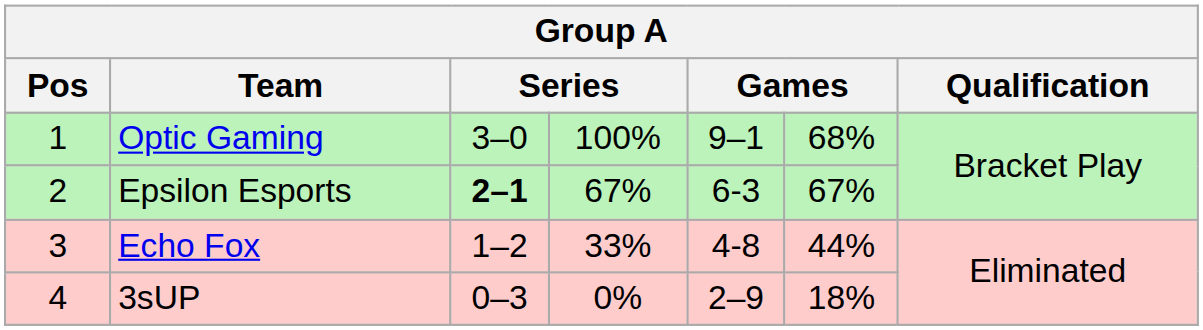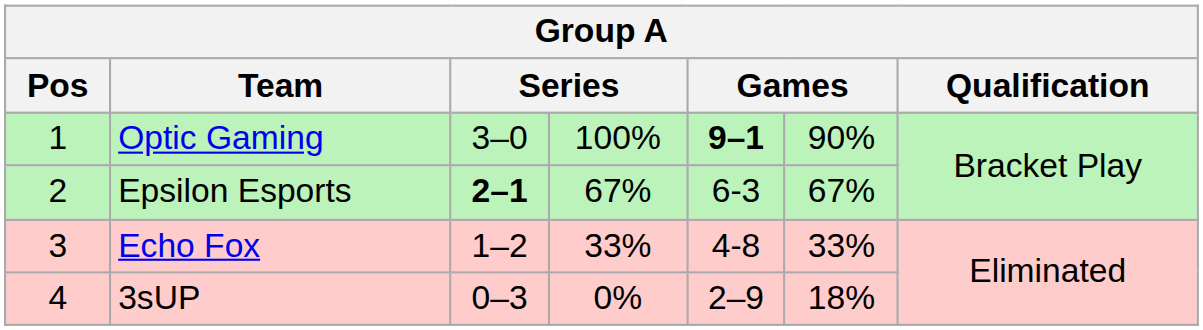(736, 138) normal -> (736, 138) bold
(841, 138) 68% -> (841, 138) 90%
(841, 244) 44% -> (841, 244) 33%
